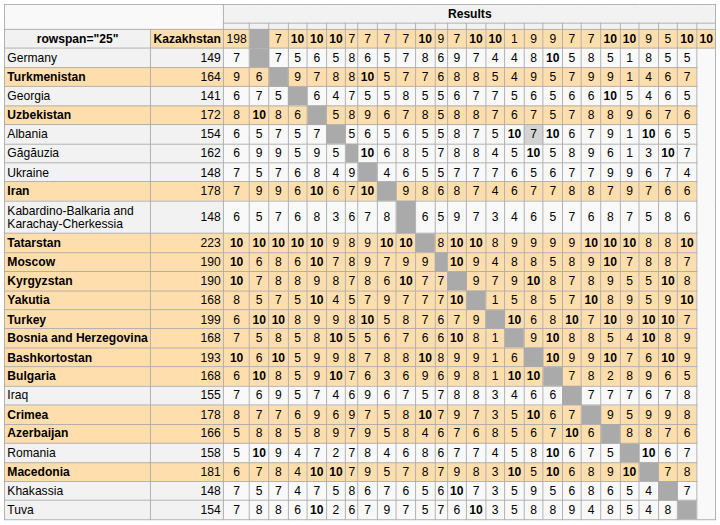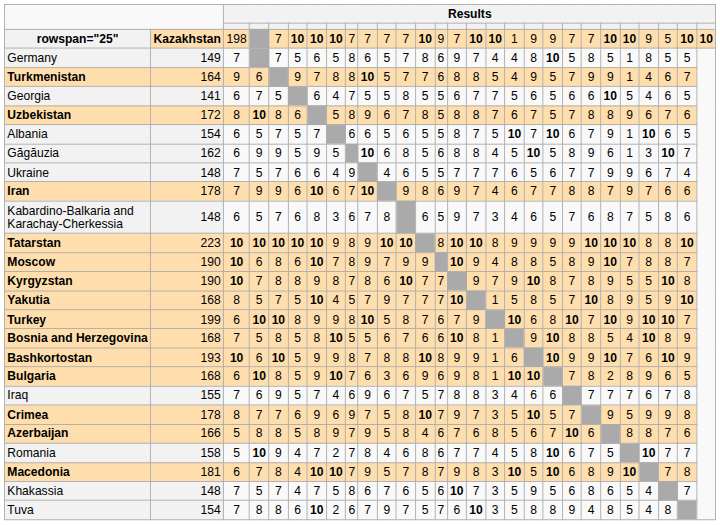(352, 134) 5 -> (352, 134) 6
(534, 134) lightgrey background -> (534, 134) no background
(441, 153) 7 -> (441, 153) 6
(317, 172) 8 -> (317, 172) 6
(457, 191) 8 -> (457, 191) 9
(553, 414) 6 -> (553, 414) 5
(668, 452) 6 -> (668, 452) 7
